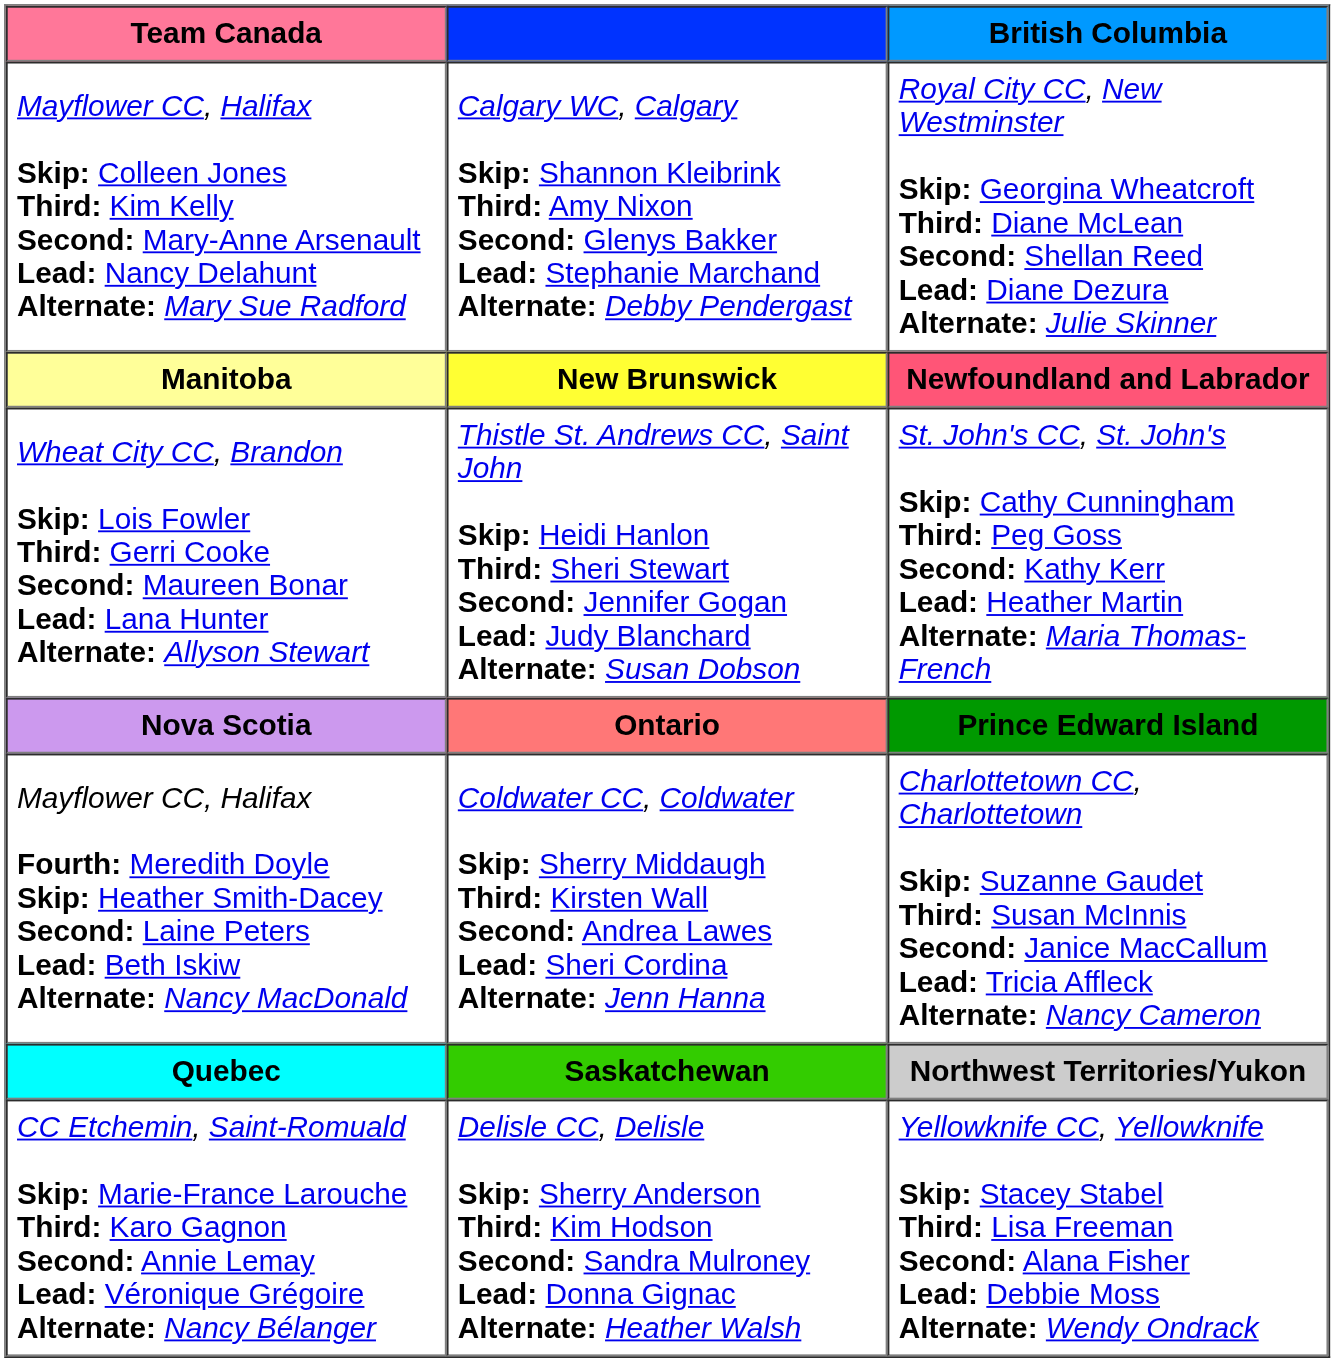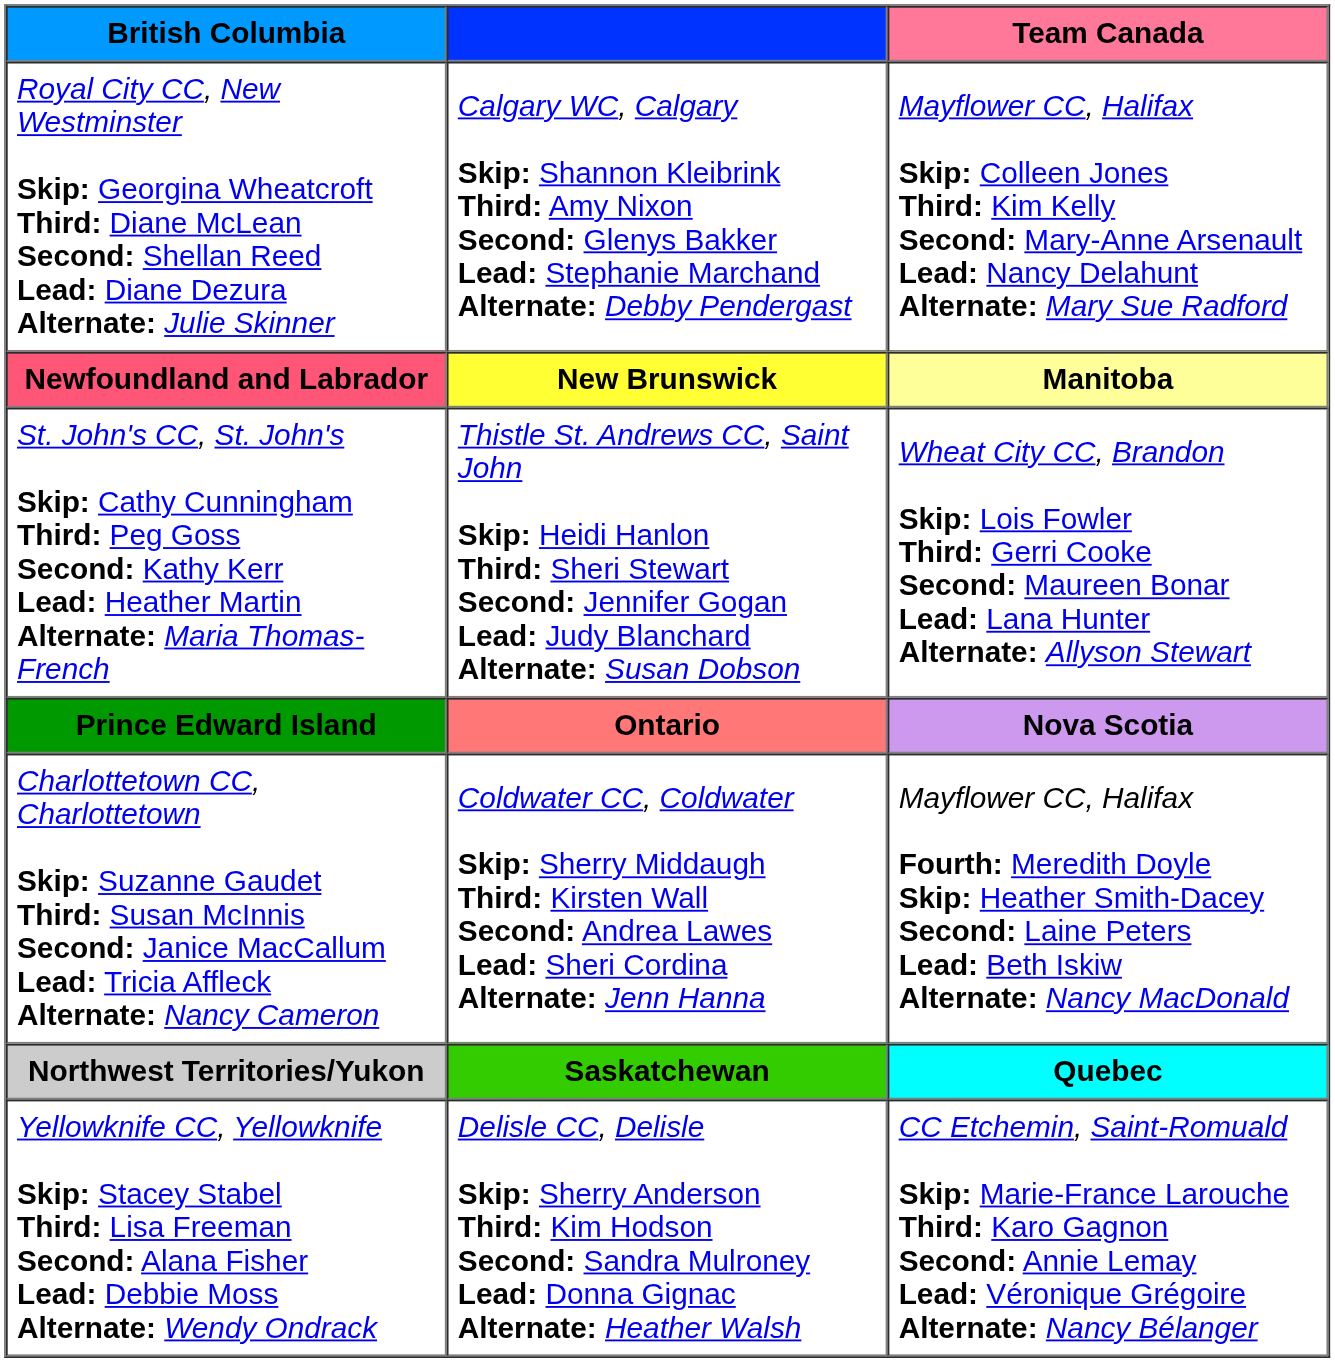columns swapped: (226, 33) <-> (1108, 33)
